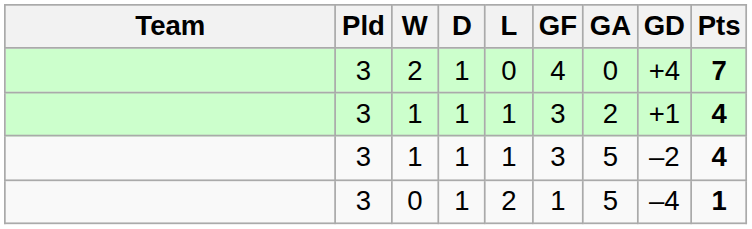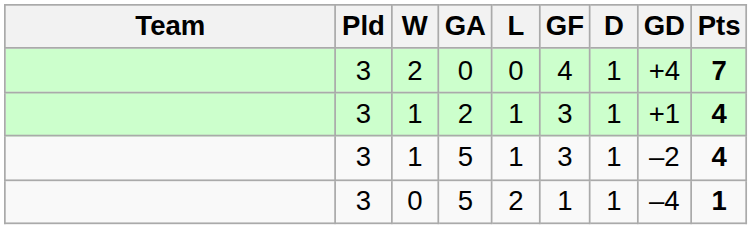columns swapped: (462, 26) <-> (610, 26)
